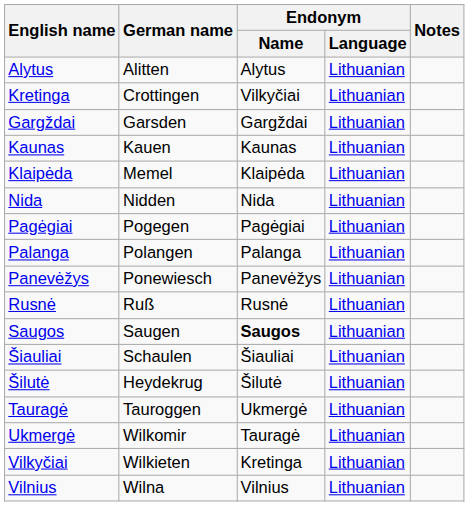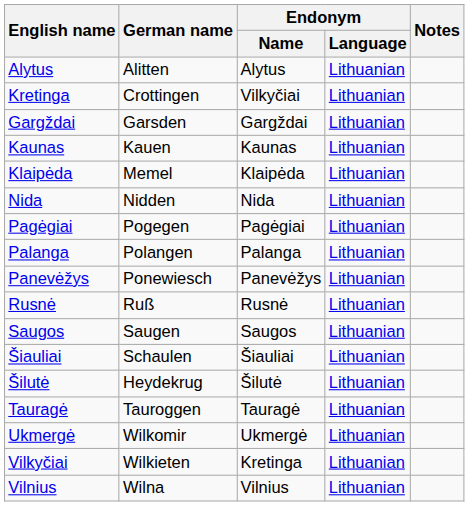(270, 331) bold -> (269, 331) normal
(274, 409) Ukmergė -> (270, 409) Tauragė
(270, 435) Tauragė -> (274, 435) Ukmergė
